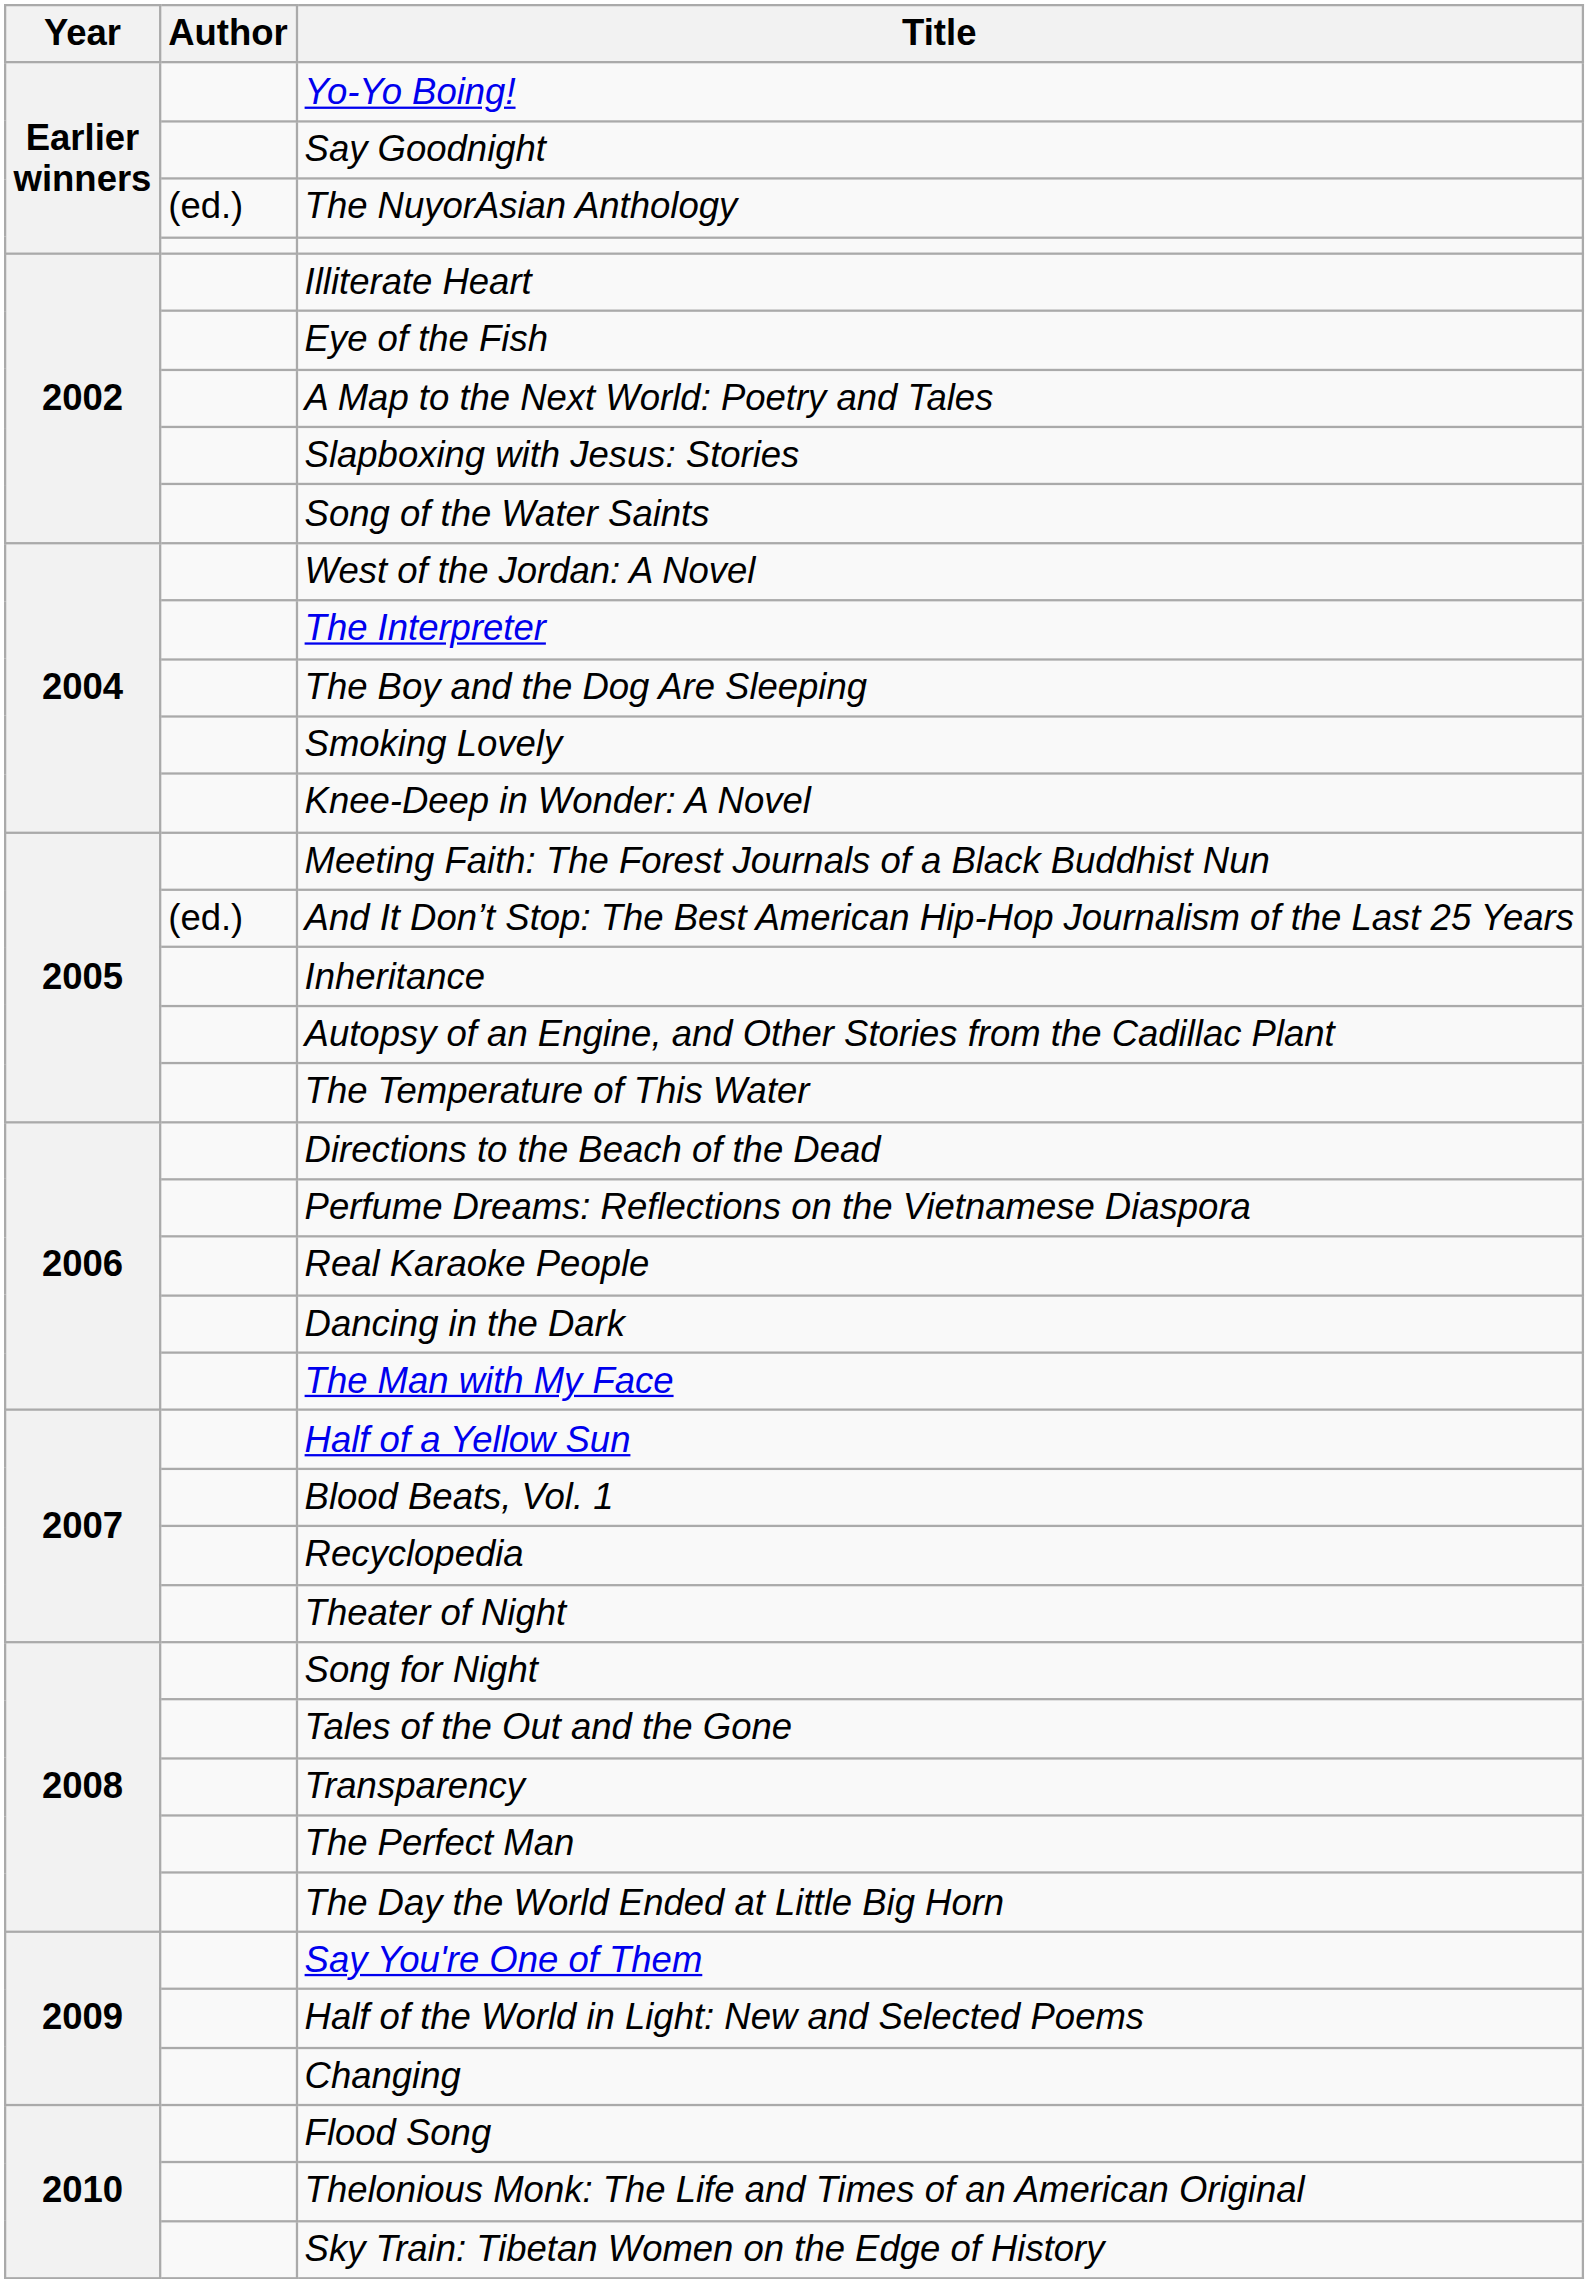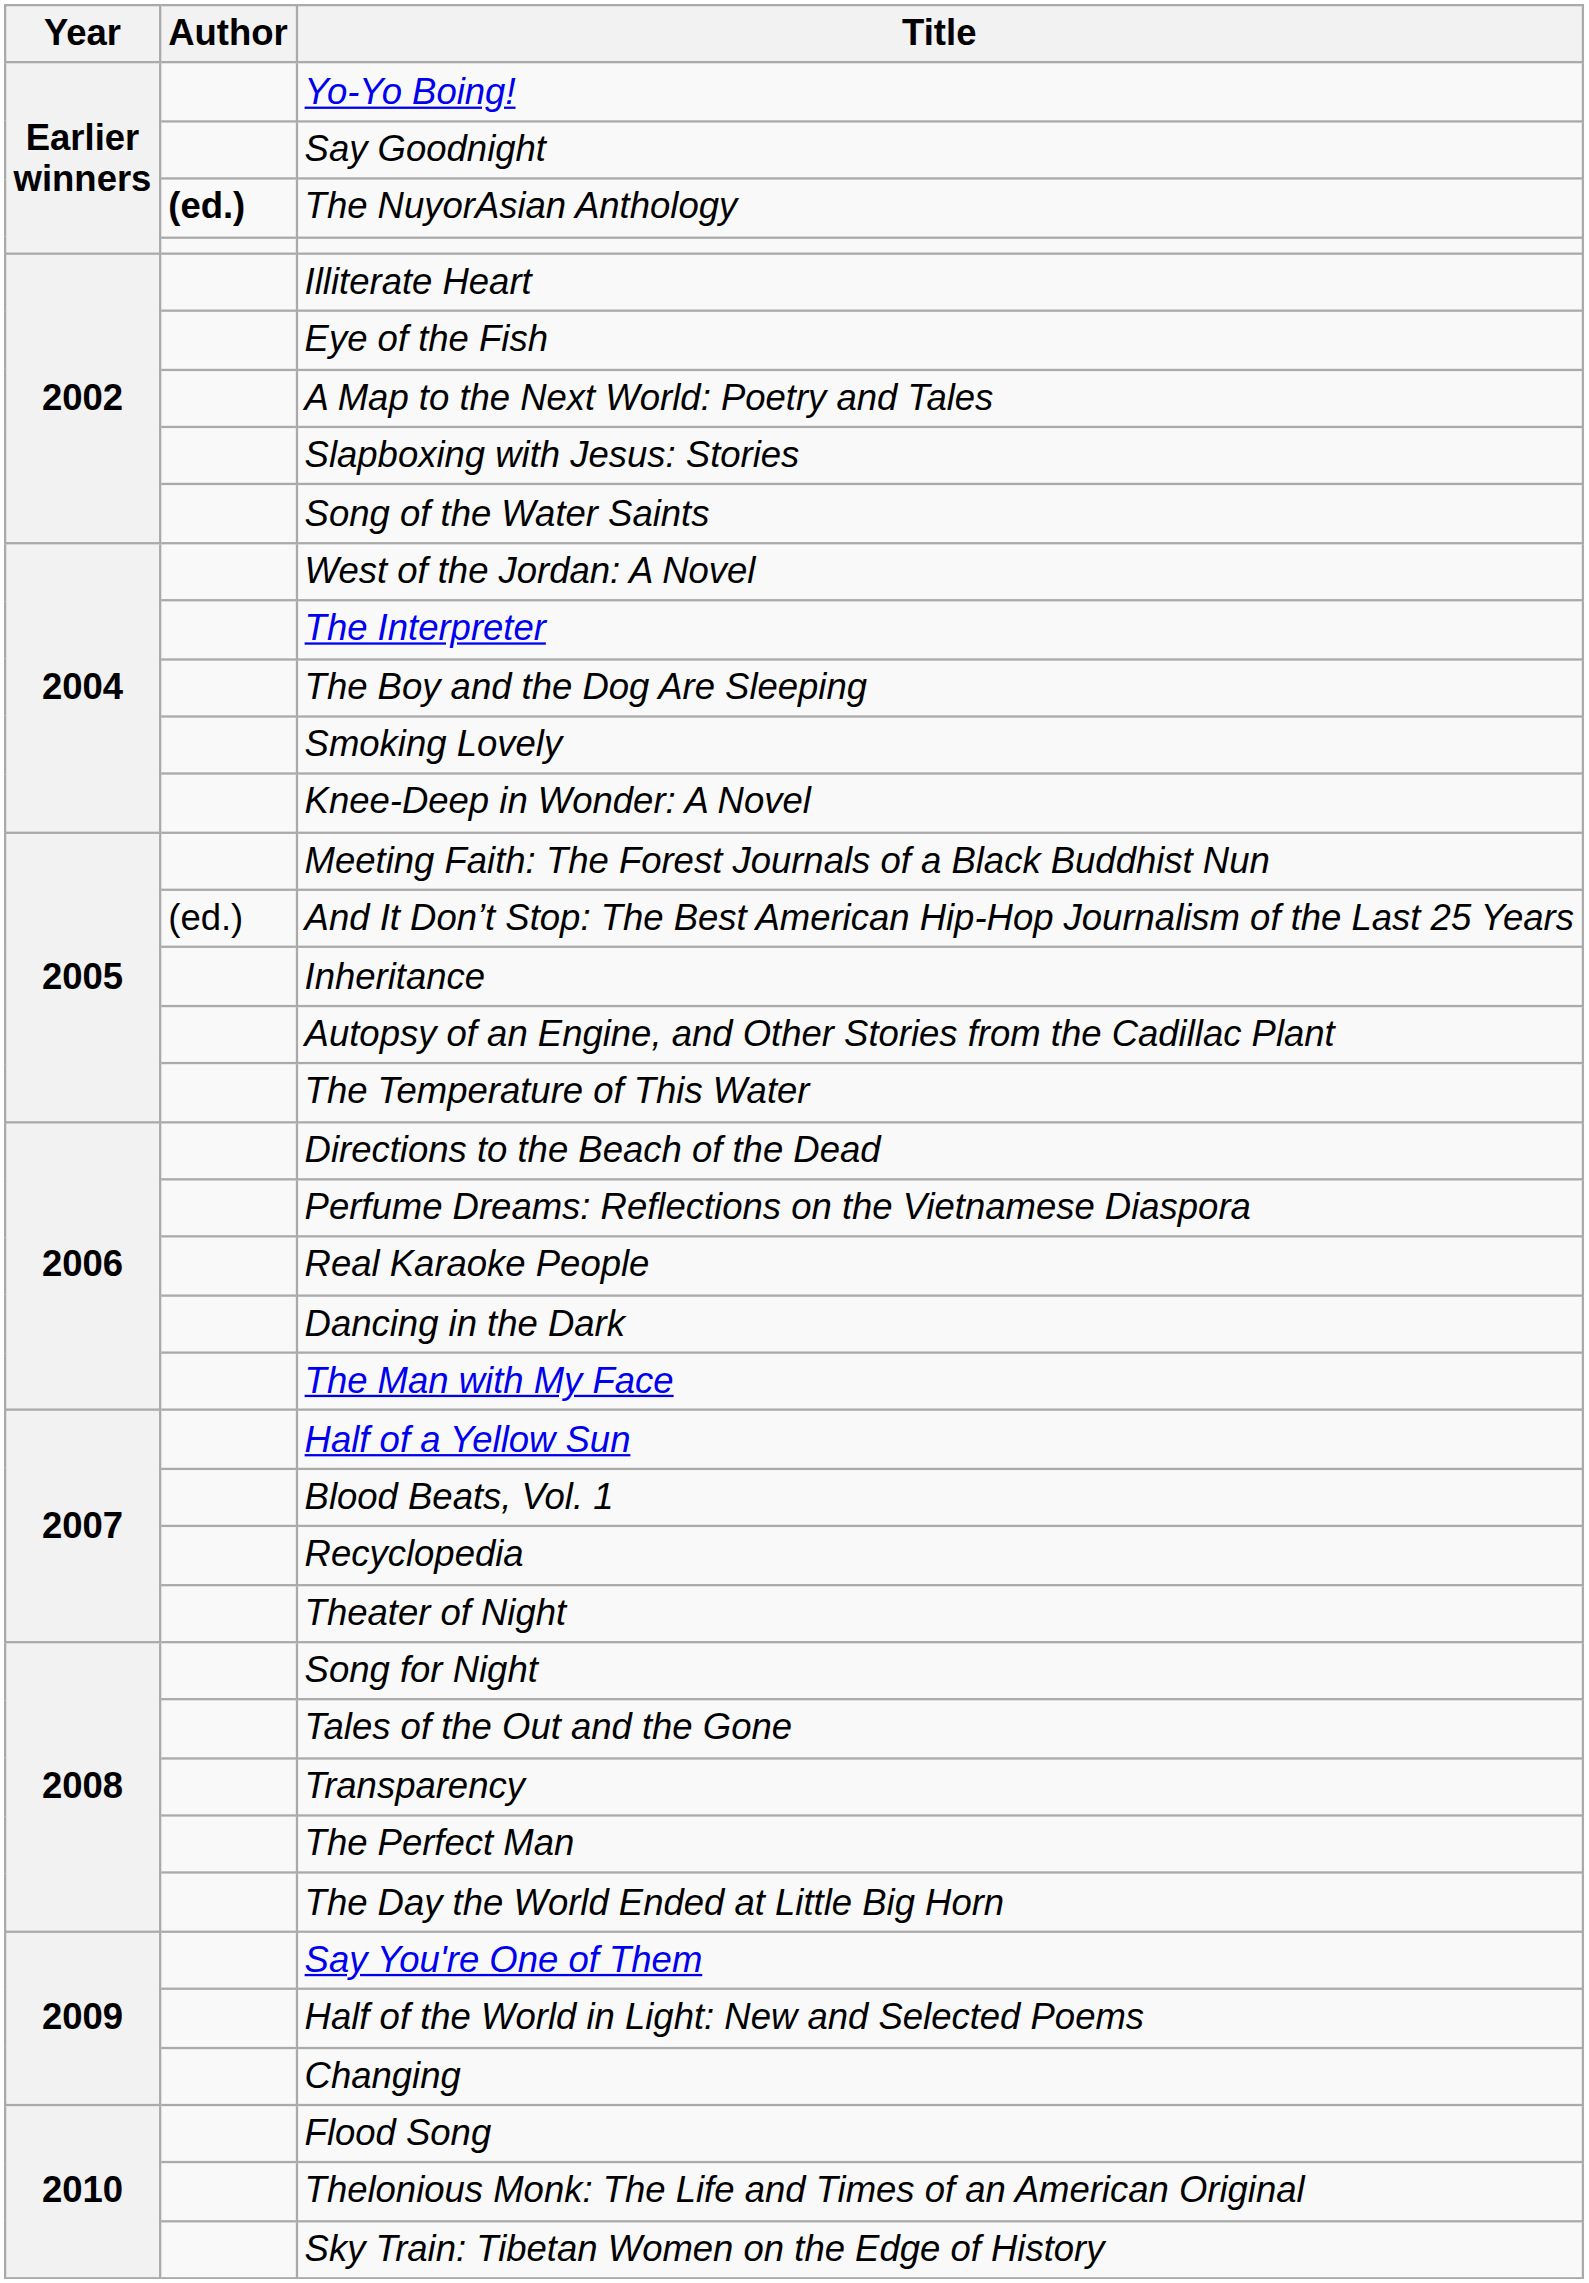(206, 206) normal -> (207, 206) bold
